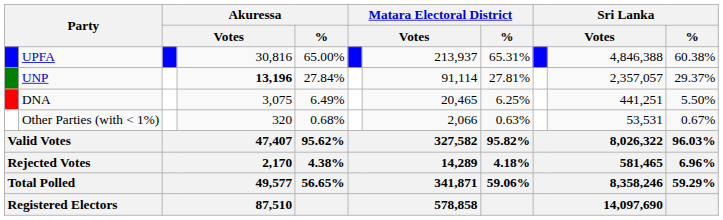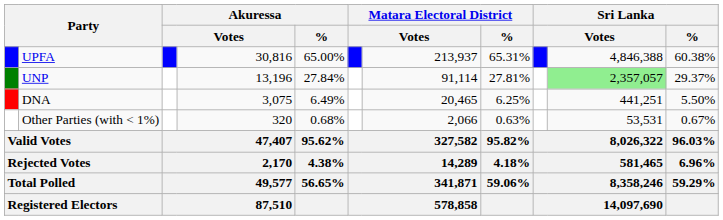(274, 78) bold -> (274, 78) normal
(636, 78) no background -> (636, 78) lightgreen background
